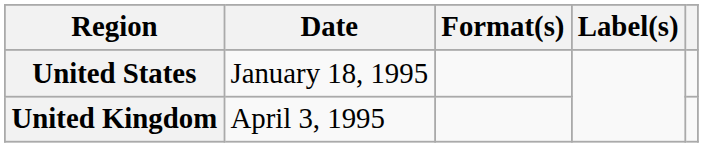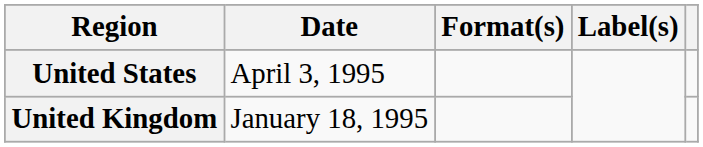(329, 73) January 18, 1995 -> (308, 73) April 3, 1995
(308, 118) April 3, 1995 -> (329, 118) January 18, 1995
